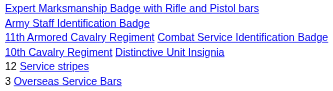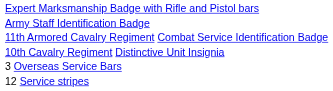(47, 67) 12 Service stripes -> (63, 67) 3 Overseas Service Bars
(63, 81) 3 Overseas Service Bars -> (47, 81) 12 Service stripes
